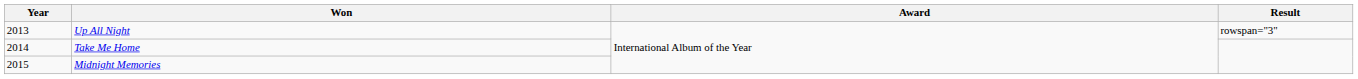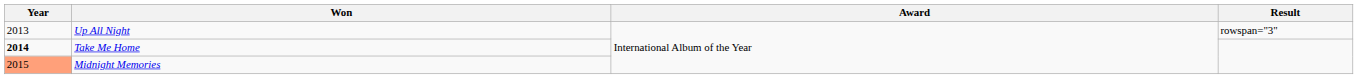(18, 47) normal -> (18, 47) bold
(18, 64) no background -> (18, 64) lightsalmon background
